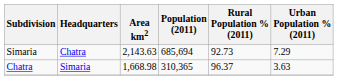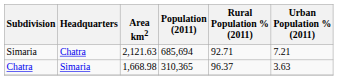(139, 52) 2,143.63 -> (139, 52) 2,121.63
(222, 52) 92.73 -> (222, 52) 92.71
(282, 52) 7.29 -> (282, 52) 7.21
